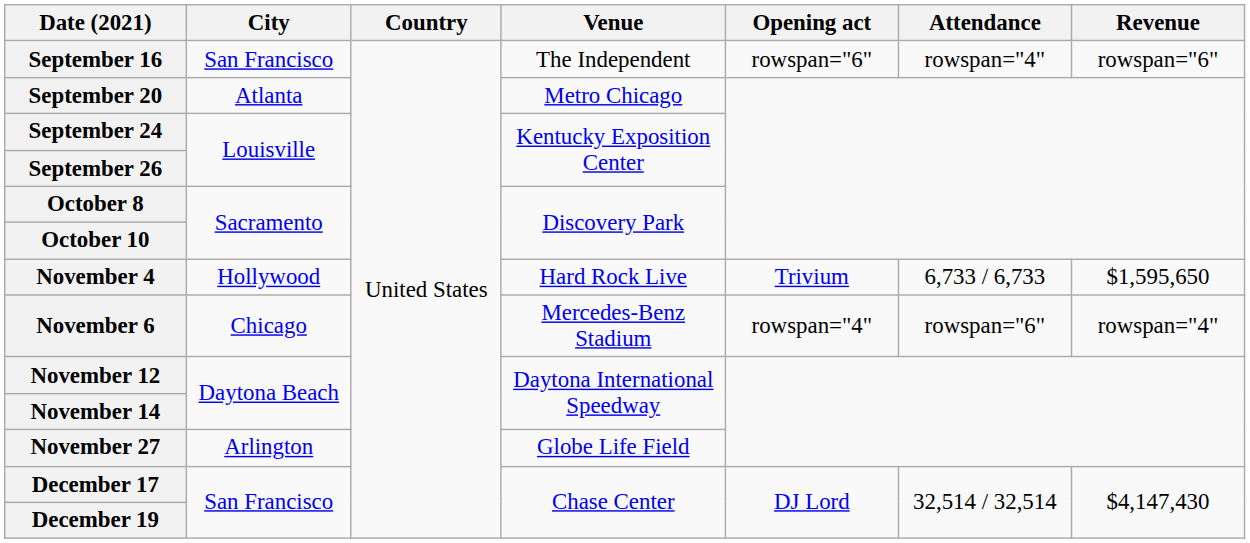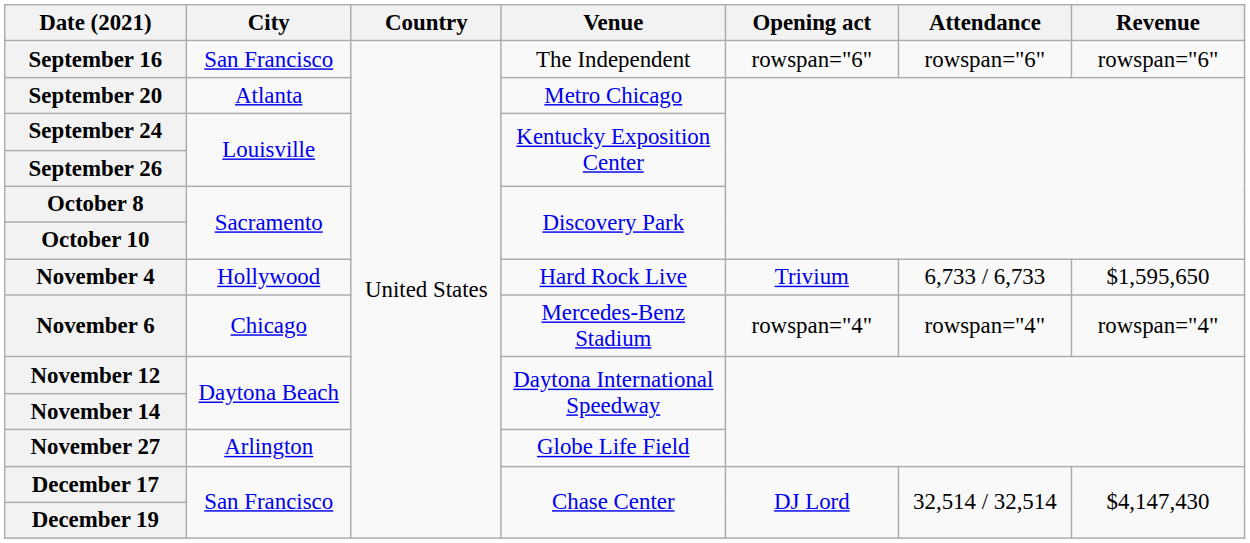(985, 58) rowspan="4" -> (985, 58) rowspan="6"
(985, 325) rowspan="6" -> (985, 325) rowspan="4"
